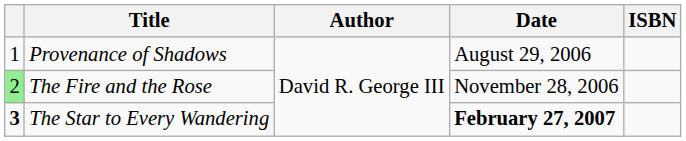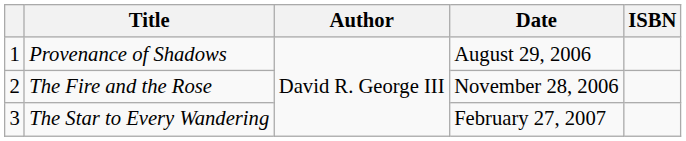(15, 86) lightgreen background -> (15, 86) no background
(15, 119) bold -> (15, 119) normal
(535, 119) bold -> (530, 119) normal
